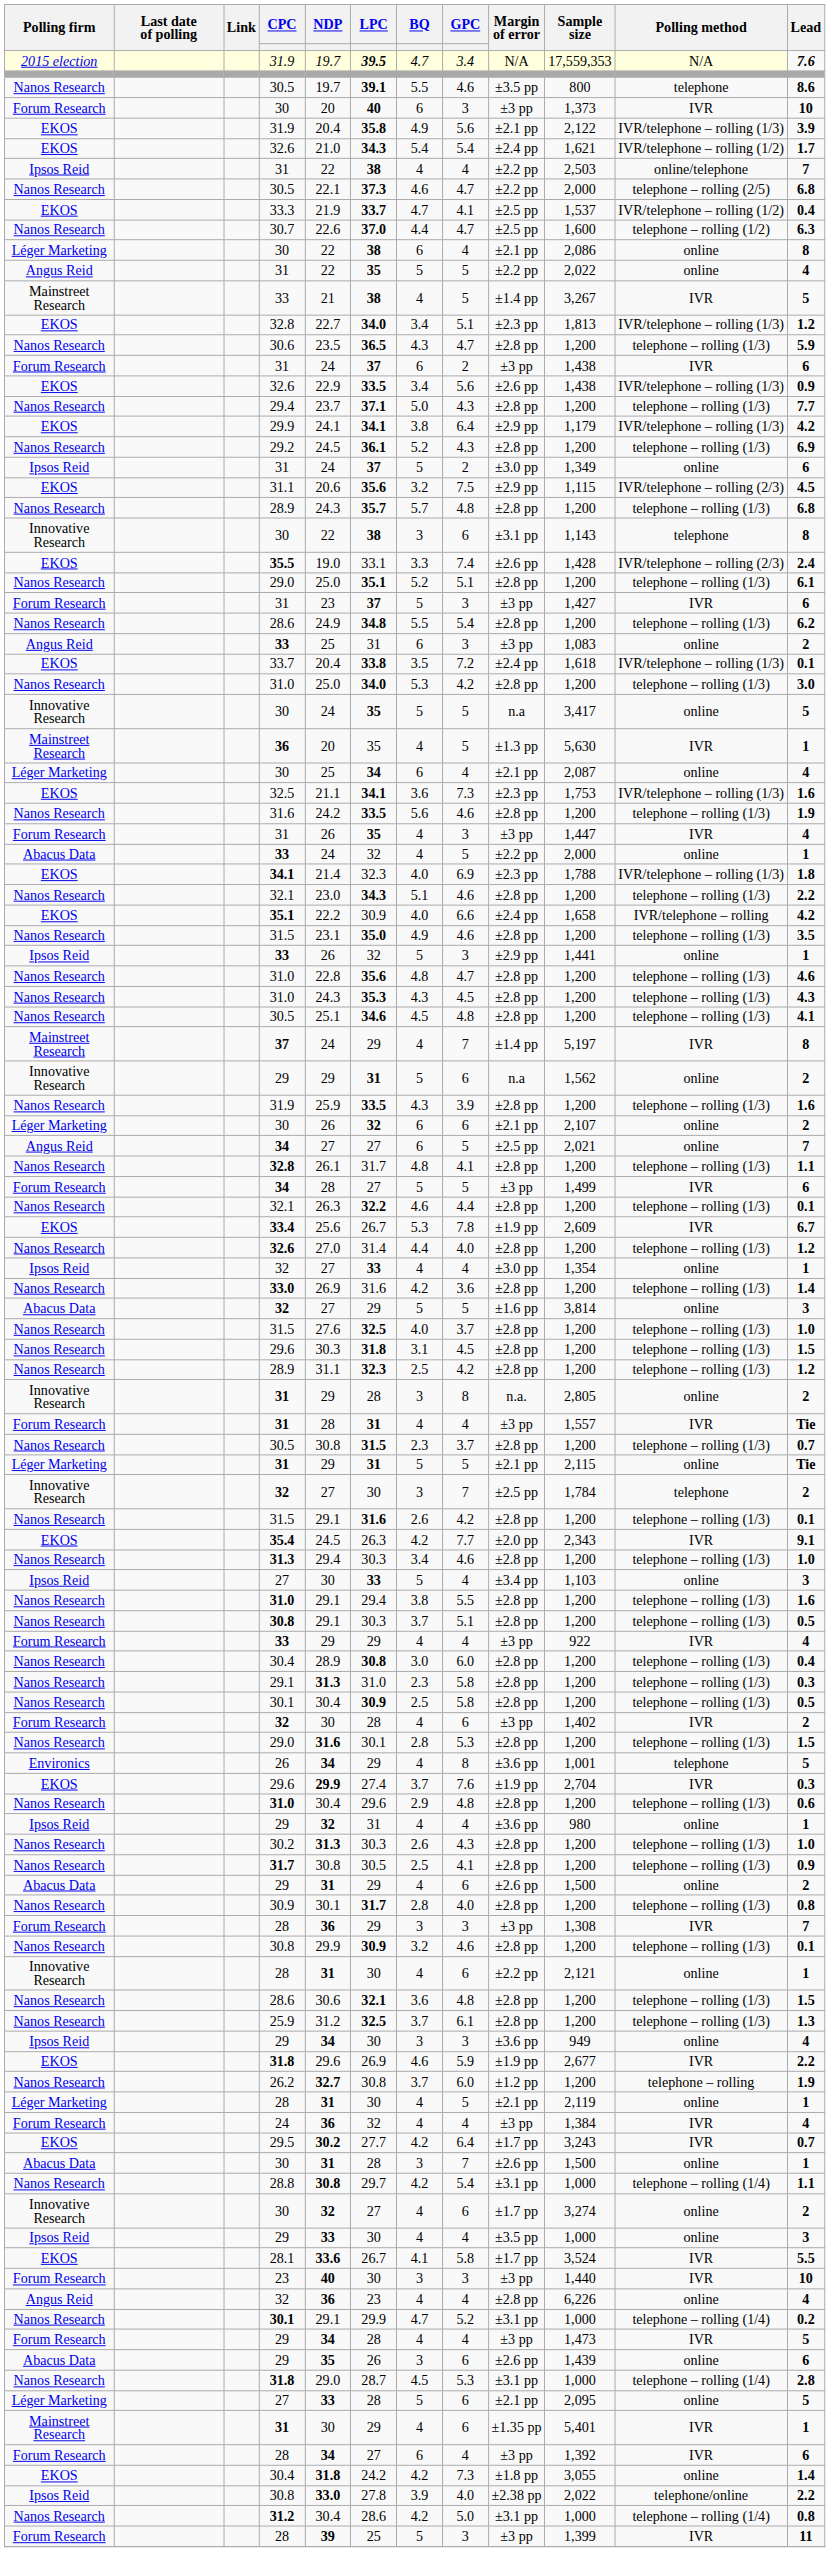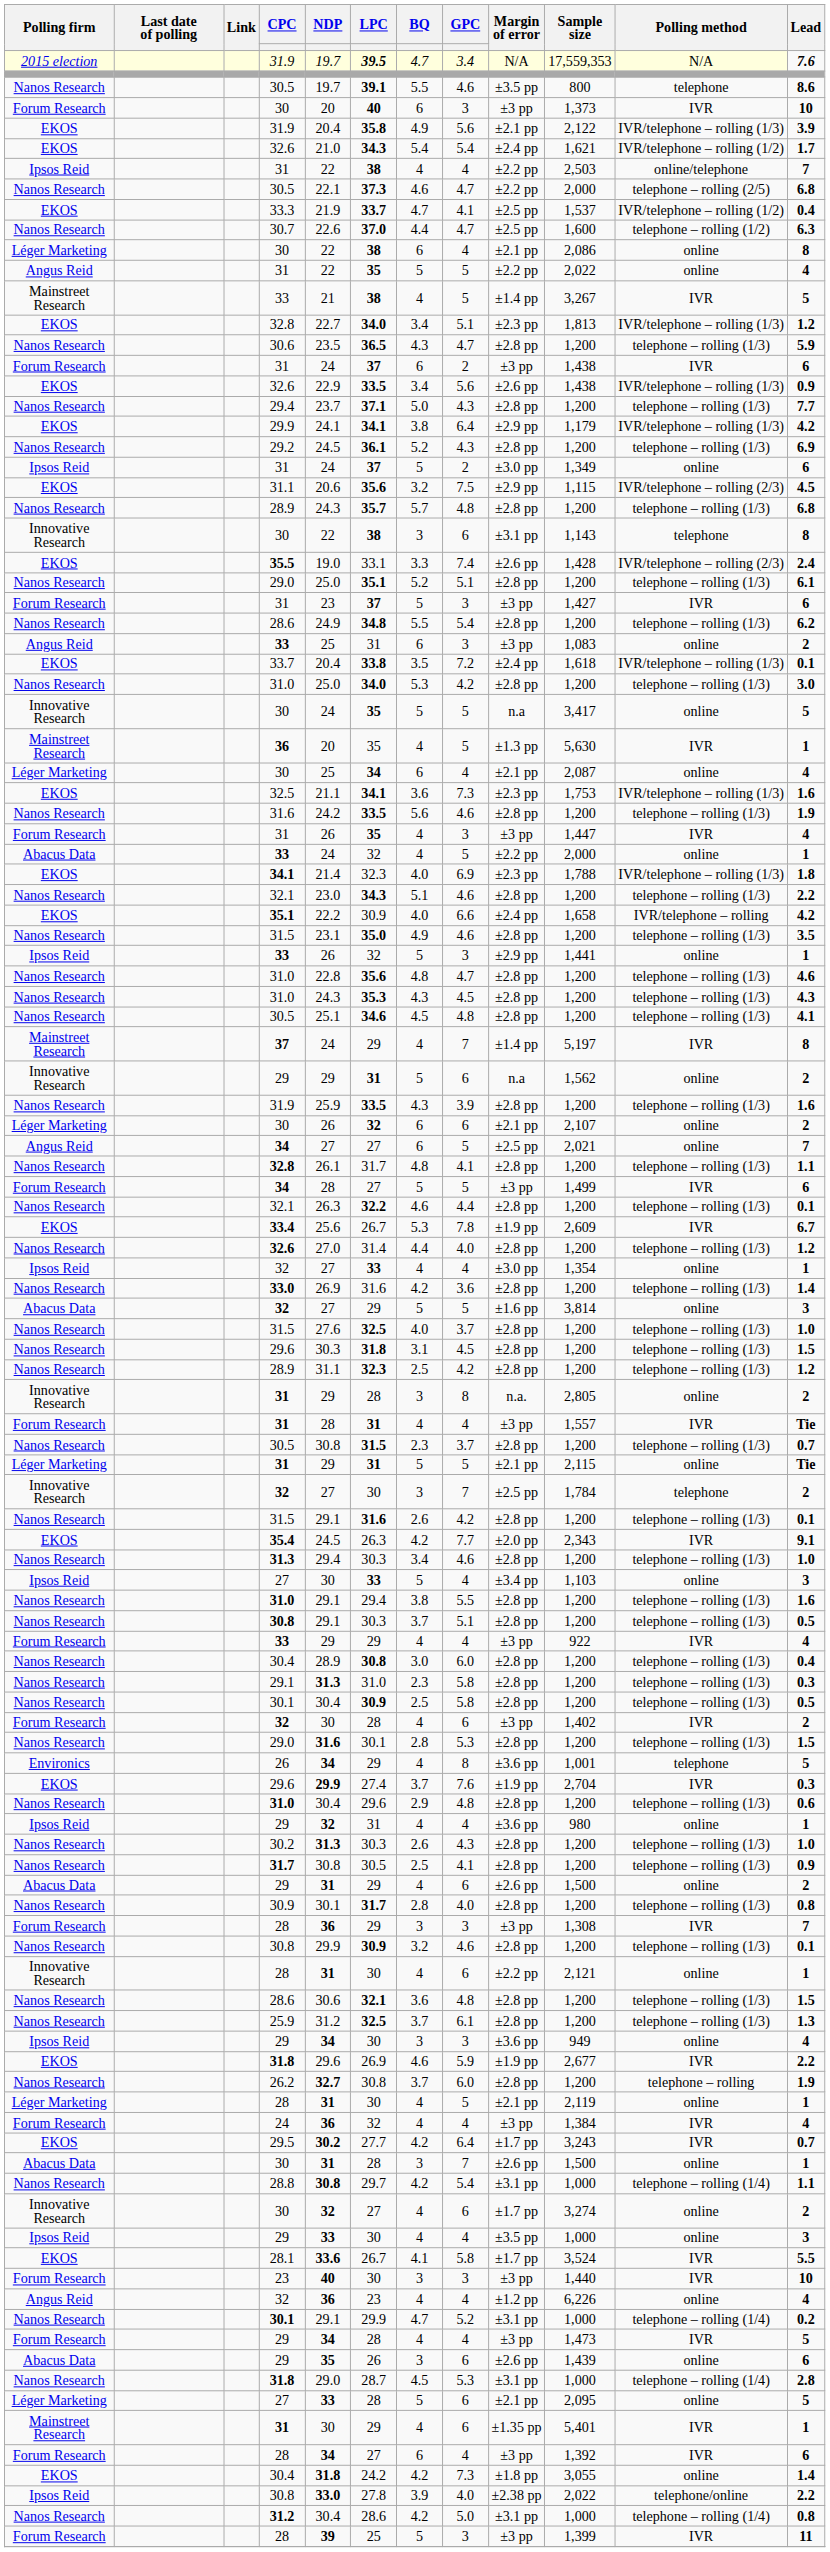(517, 2082) ±1.2 pp -> (517, 2082) ±2.8 pp
(517, 2299) ±2.8 pp -> (517, 2299) ±1.2 pp
